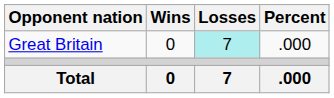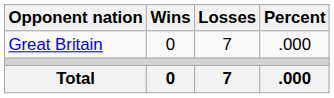(227, 44) paleturquoise background -> (227, 44) no background
